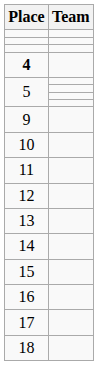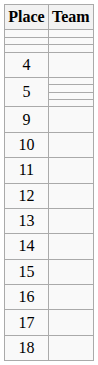(26, 64) bold -> (26, 64) normal
